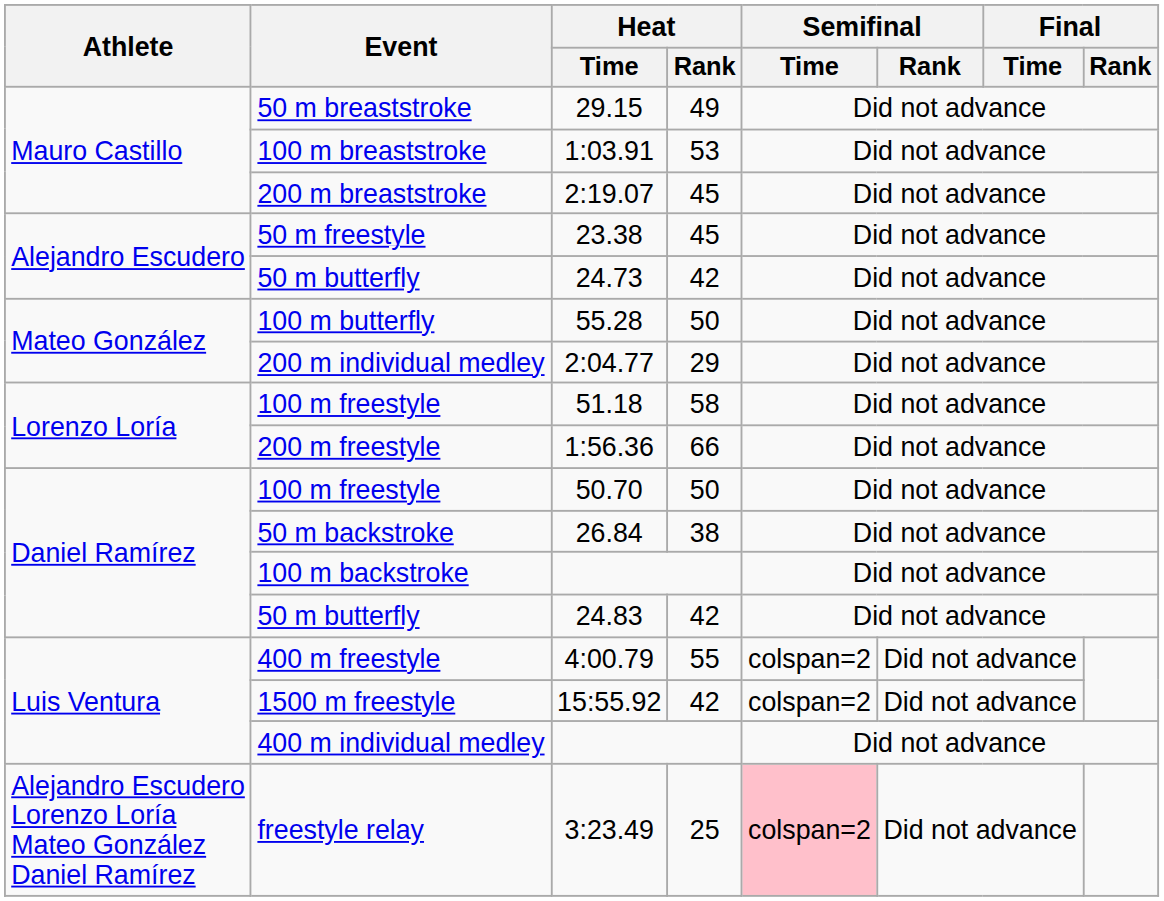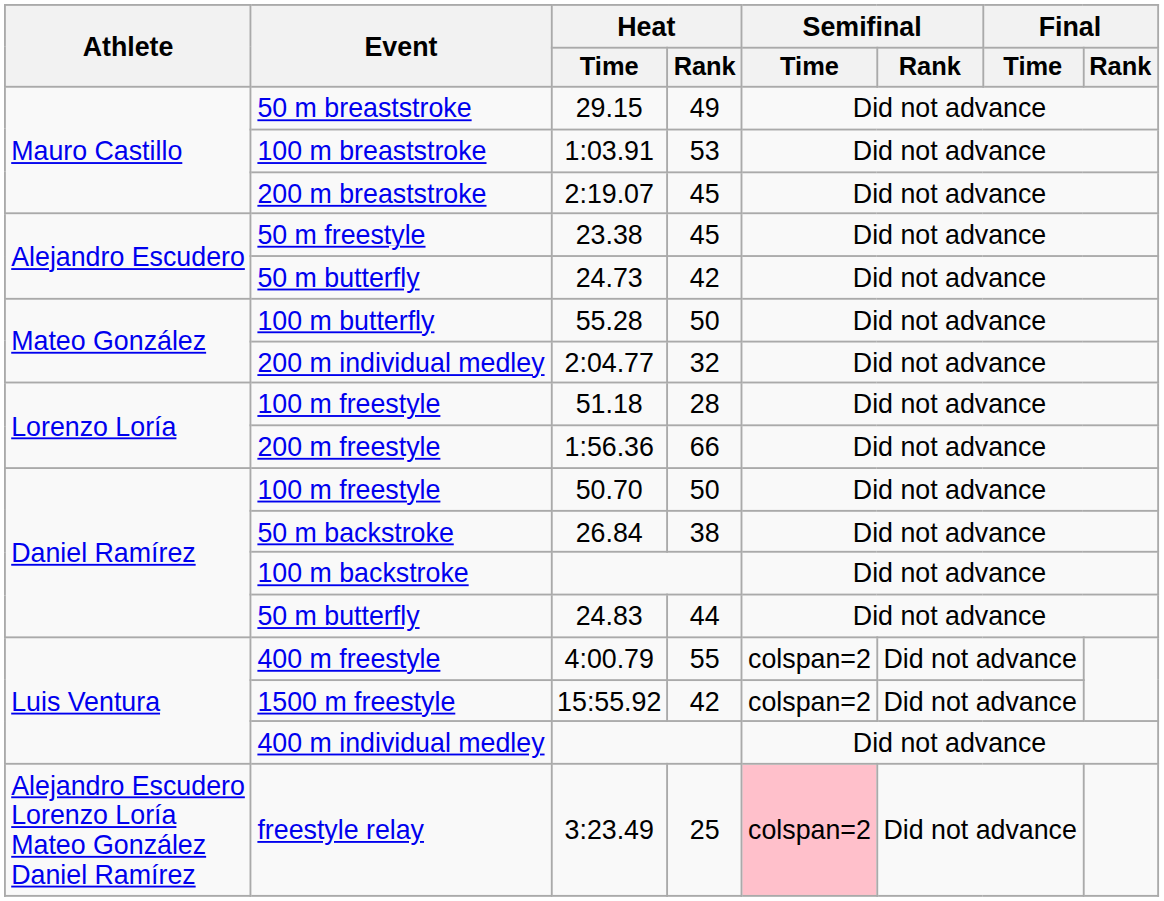(705, 363) 29 -> (705, 363) 32
(705, 405) 58 -> (705, 405) 28
(705, 617) 42 -> (705, 617) 44
